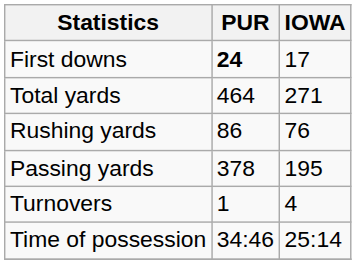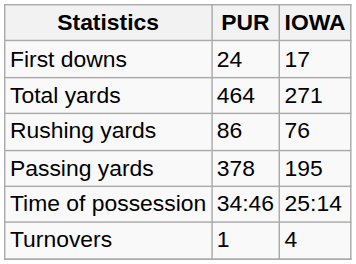(230, 58) bold -> (230, 58) normal
rows swapped: (61, 204) <-> (108, 240)
